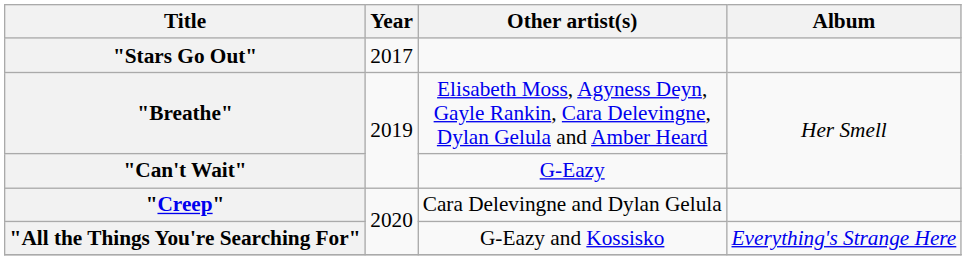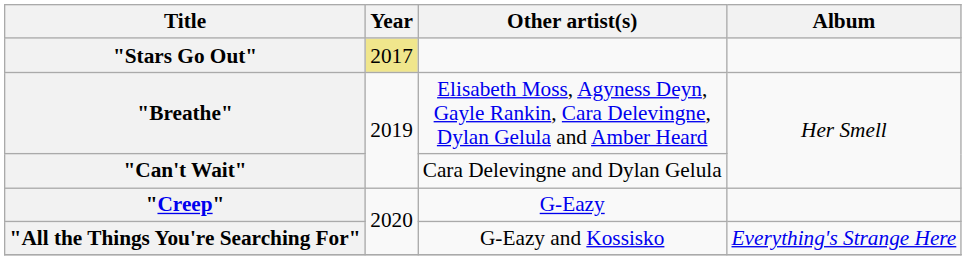(392, 55) no background -> (392, 55) khaki background
(572, 170) G-Eazy -> (572, 170) Cara Delevingne and Dylan Gelula
(572, 204) Cara Delevingne and Dylan Gelula -> (572, 204) G-Eazy
